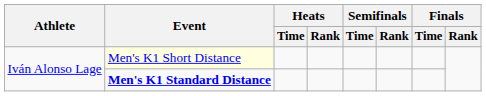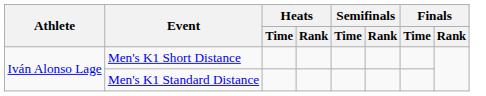(174, 58) lightyellow background -> (174, 58) no background
(189, 80) bold -> (184, 80) normal
